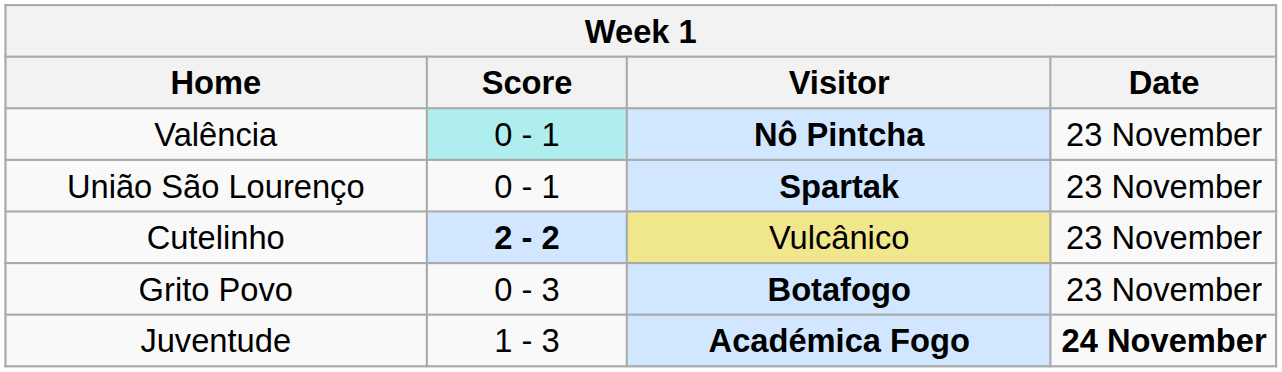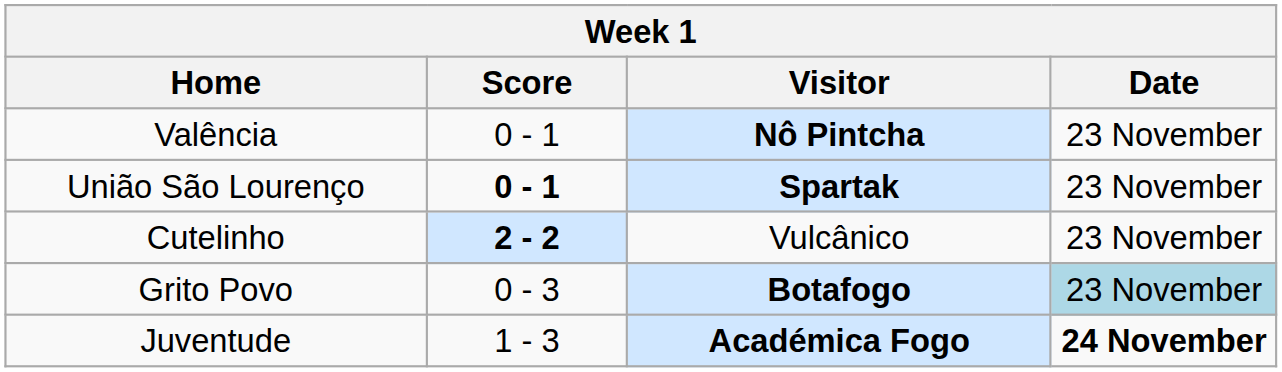(527, 135) paleturquoise background -> (527, 135) no background
(527, 186) normal -> (527, 186) bold
(839, 238) khaki background -> (839, 238) no background
(1164, 290) no background -> (1164, 290) lightblue background
